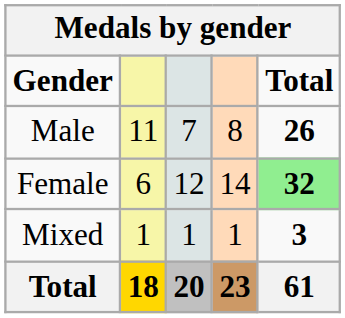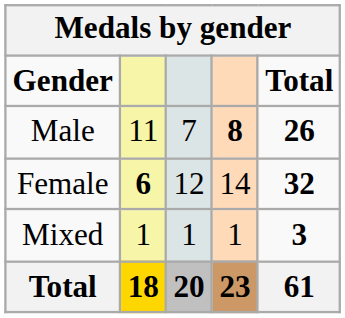(235, 132) normal -> (235, 132) bold
(143, 183) normal -> (143, 183) bold
(299, 183) lightgreen background -> (299, 183) no background
